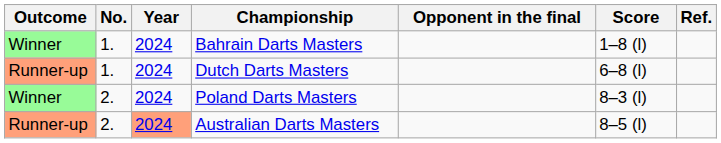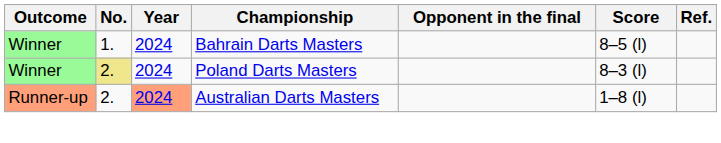(623, 44) 1–8 (l) -> (623, 44) 8–5 (l)
- row: (272, 71)
(107, 97) no background -> (107, 71) khaki background
(623, 124) 8–5 (l) -> (623, 97) 1–8 (l)
